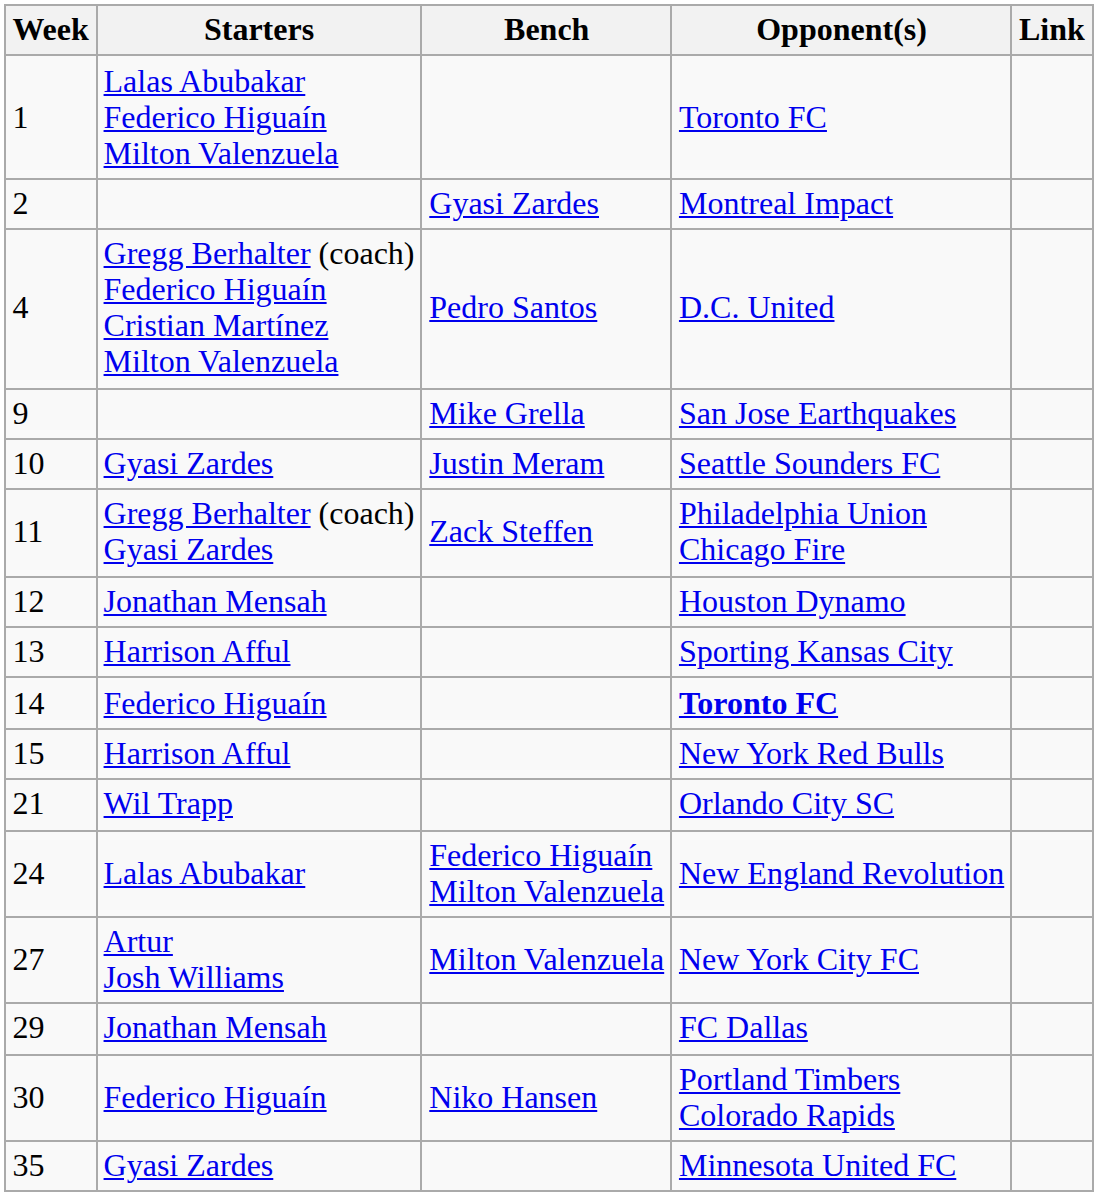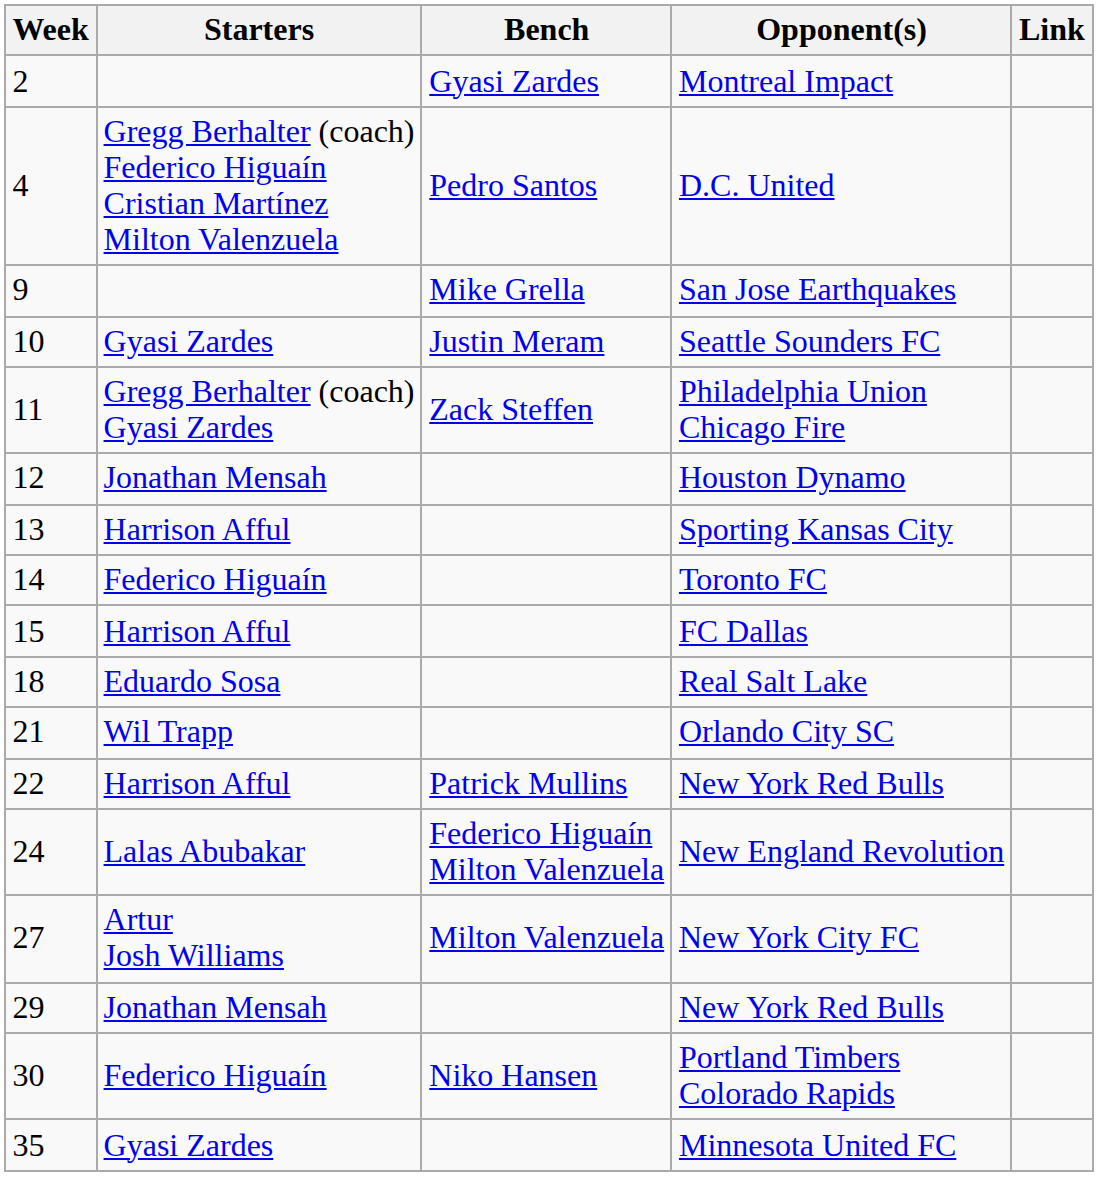- row: (20, 116)
(759, 702) bold -> (753, 579) normal
(811, 753) New York Red Bulls -> (743, 630) FC Dallas
+ row: (28, 681)
+ row: (28, 782)
(743, 1028) FC Dallas -> (811, 1007) New York Red Bulls
